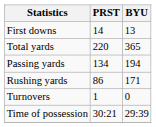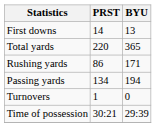rows swapped: (37, 80) <-> (36, 63)
